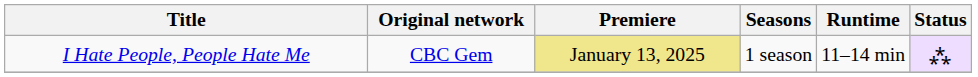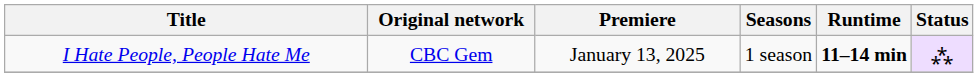(637, 53) khaki background -> (637, 53) no background
(863, 53) normal -> (864, 53) bold
